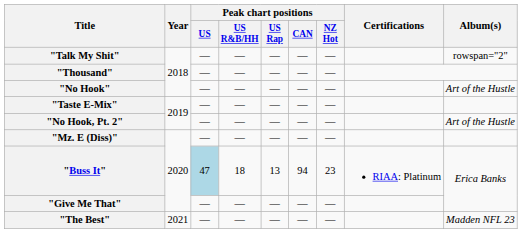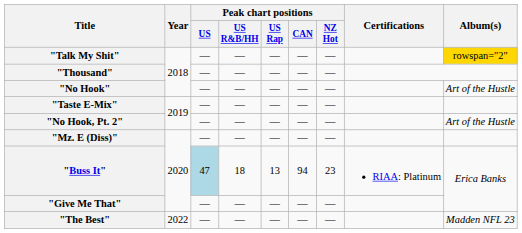(480, 55) no background -> (480, 55) gold background
(178, 220) 2021 -> (178, 220) 2022
